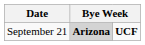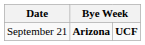(91, 31) lightgrey background -> (91, 31) no background
